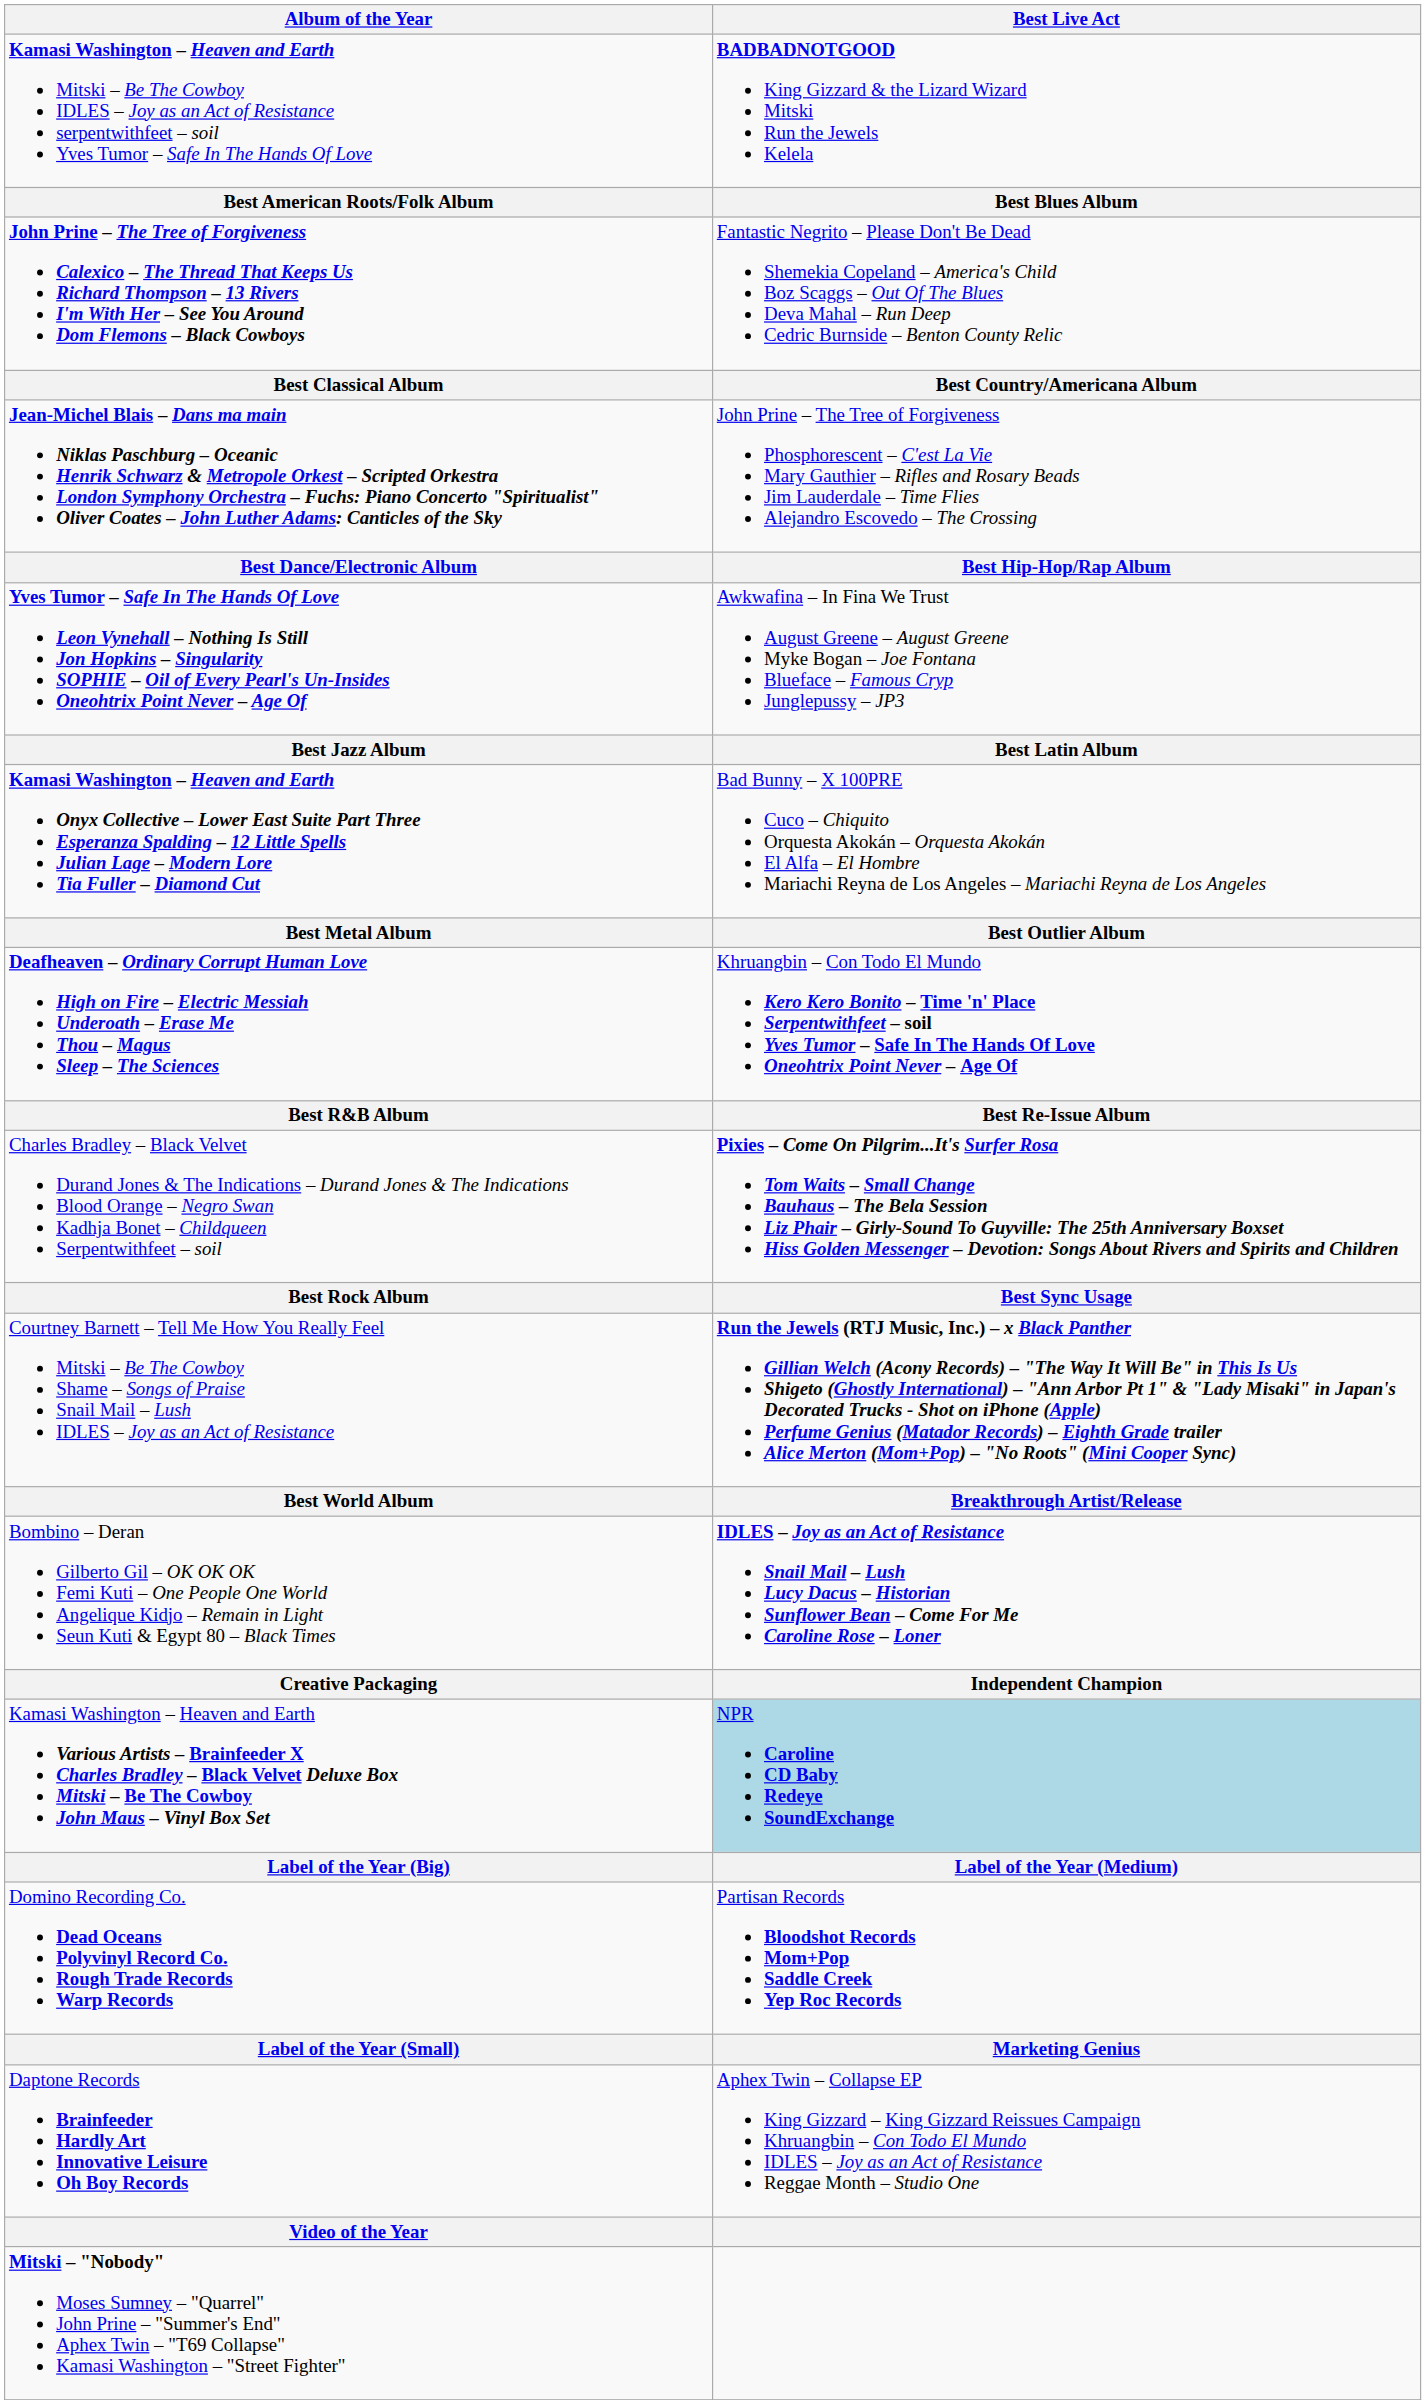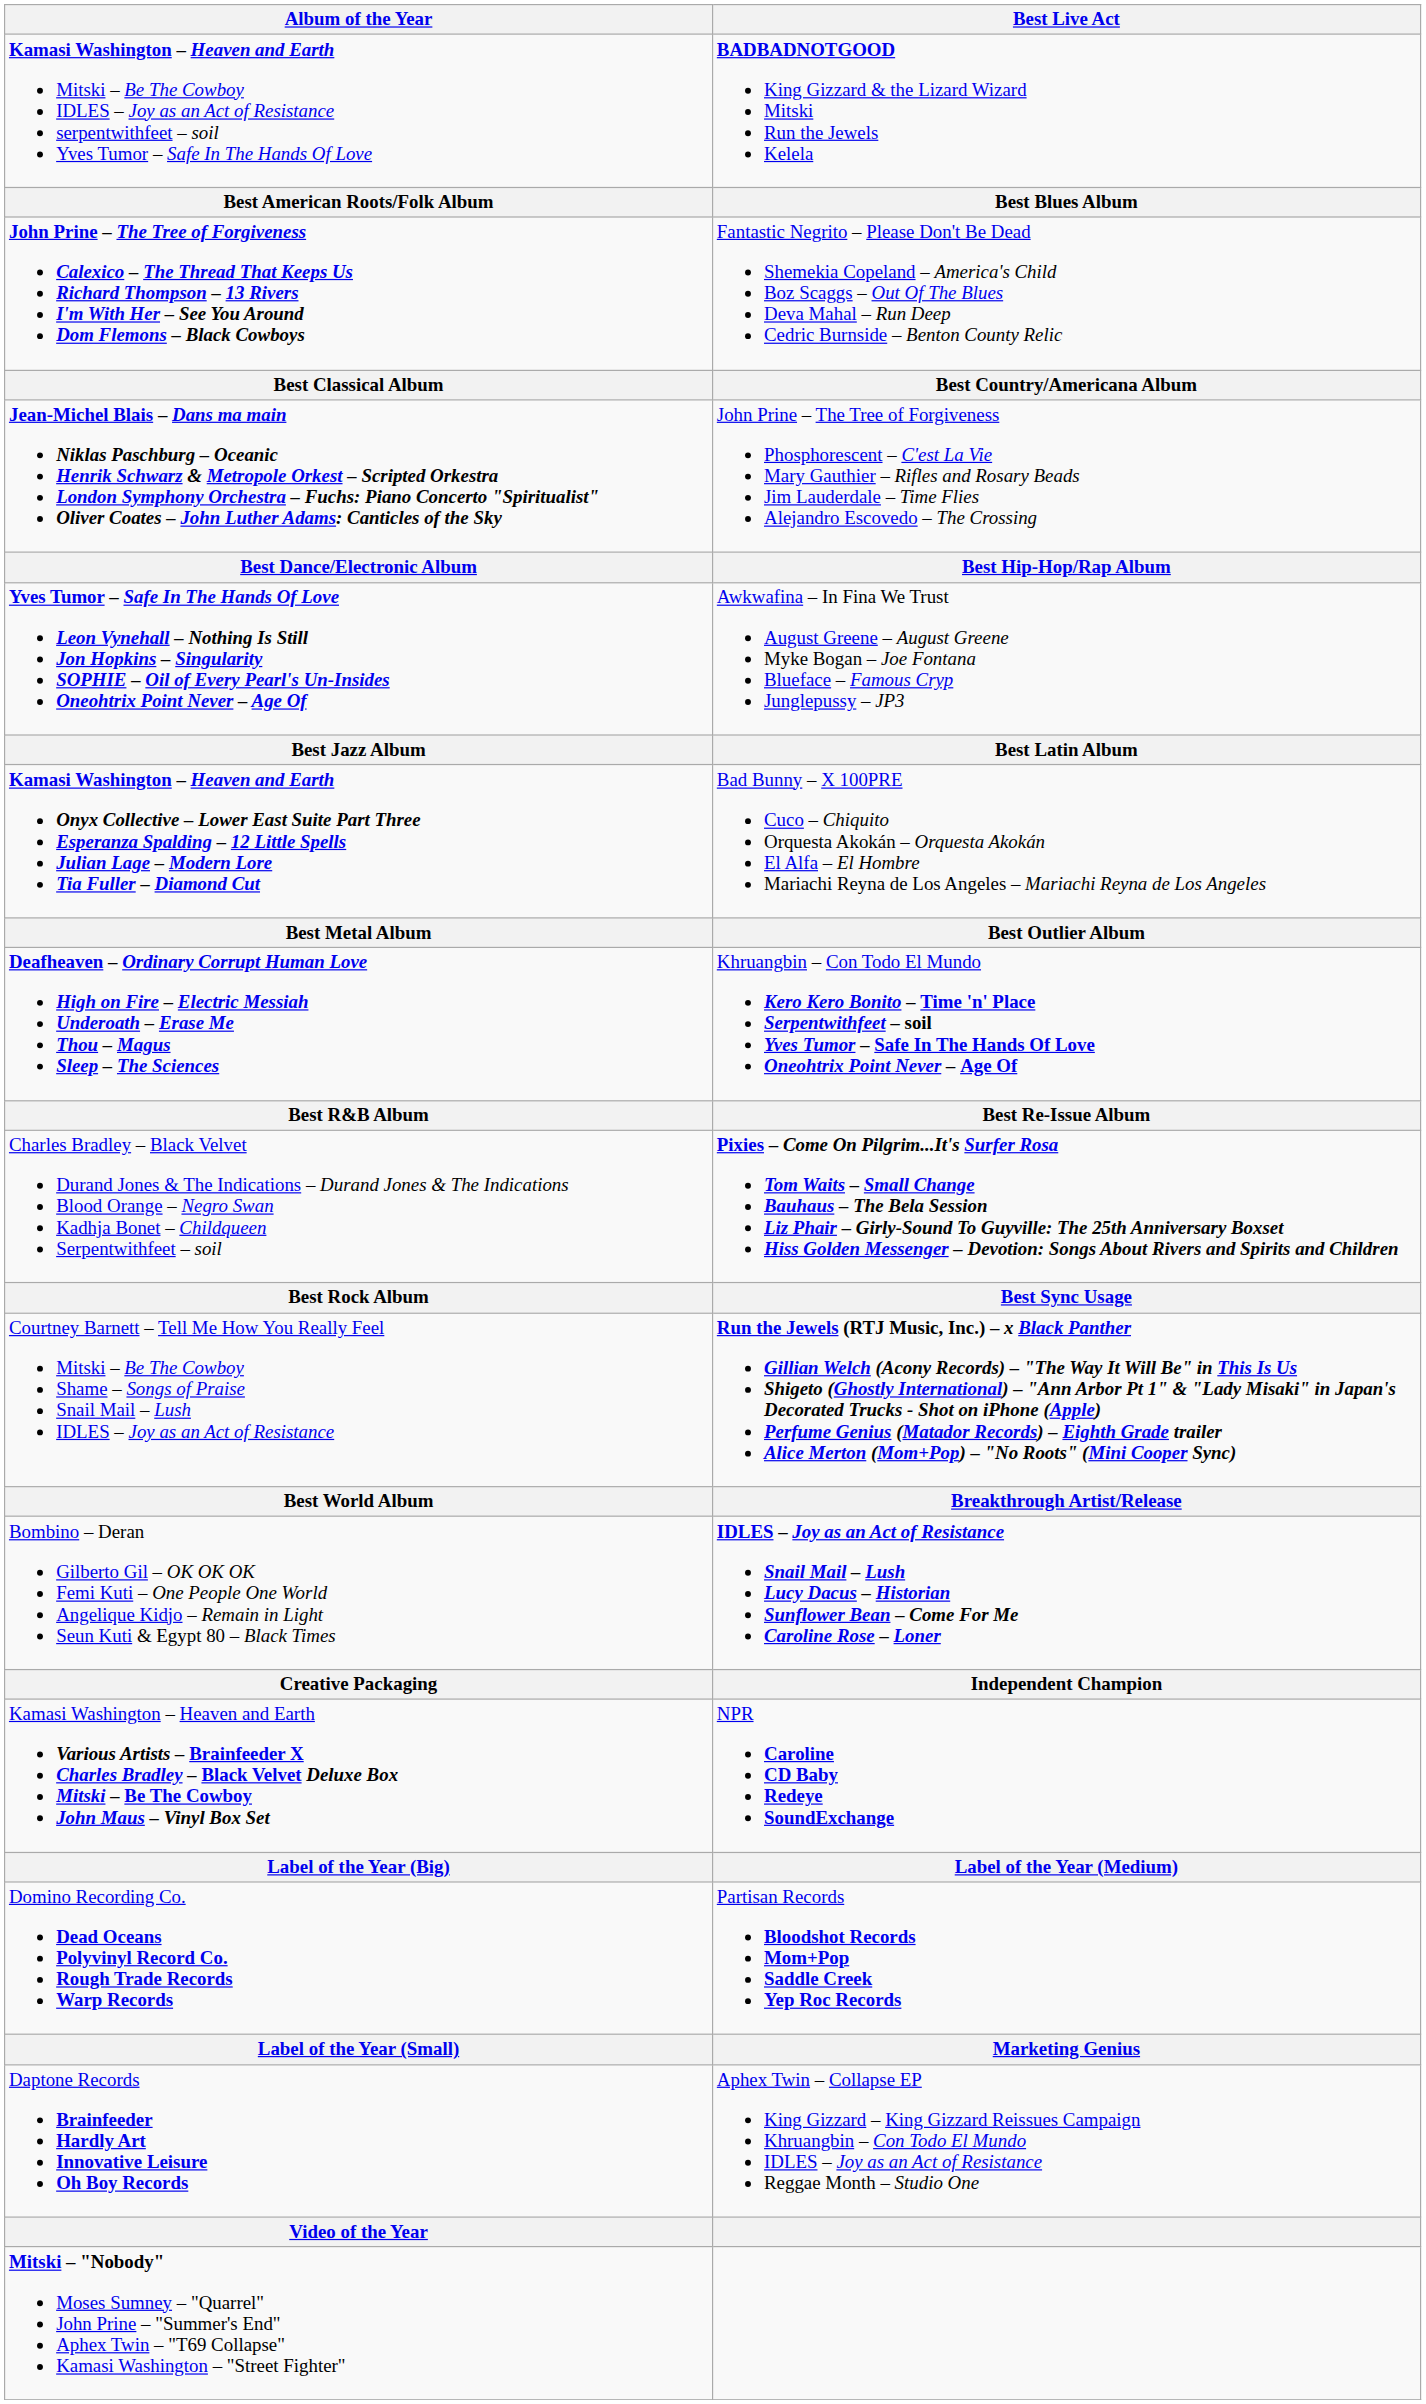(1066, 1766) lightblue background -> (1066, 1766) no background
